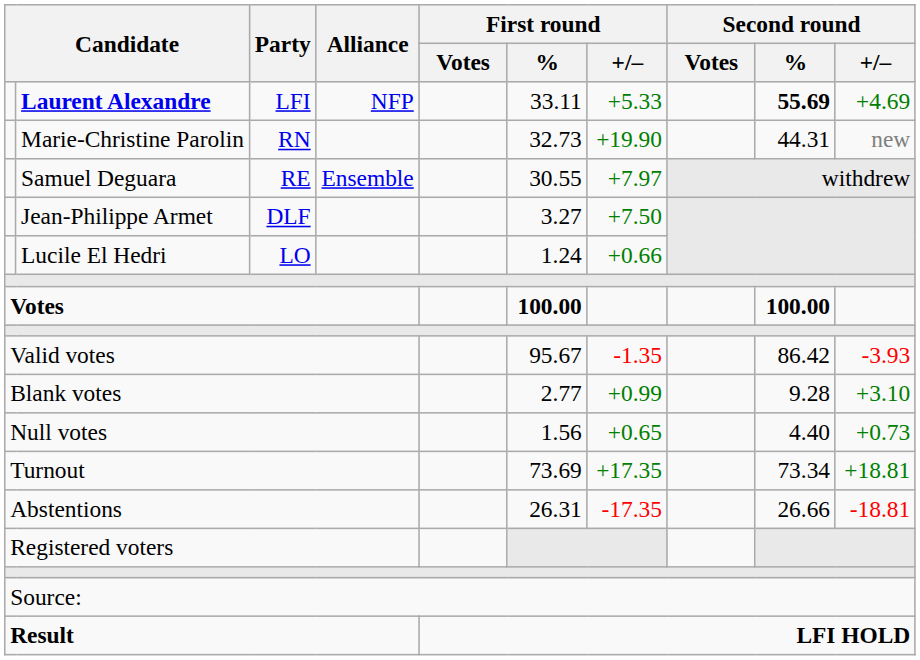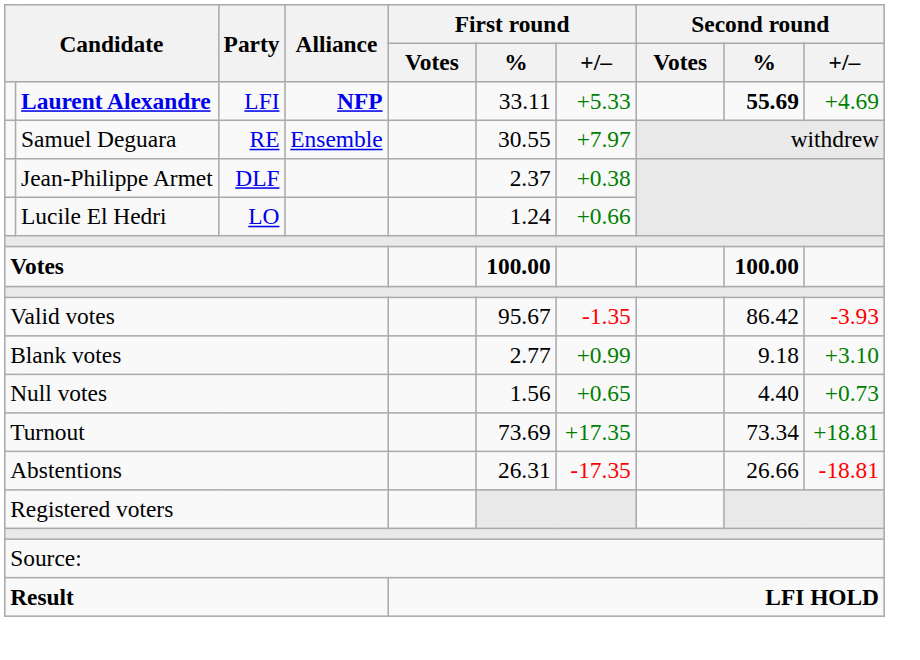(392, 101) normal -> (360, 101) bold
- row: (132, 139)
(561, 216) 3.27 -> (530, 178) 2.37
(635, 216) +7.50 -> (604, 178) +0.38
(810, 393) 9.28 -> (778, 354) 9.18
